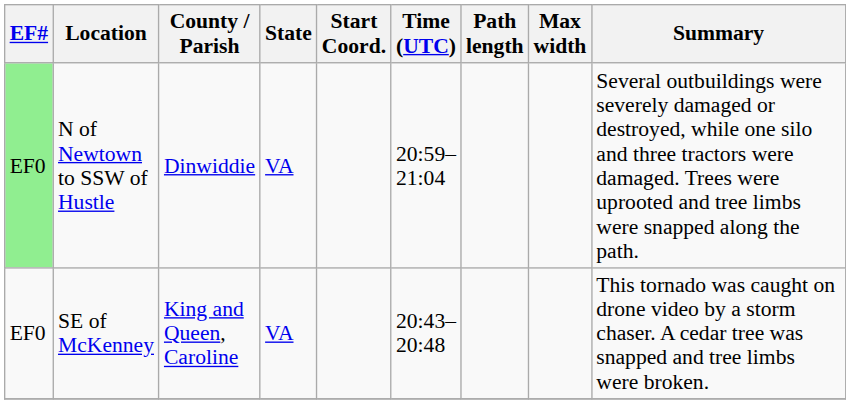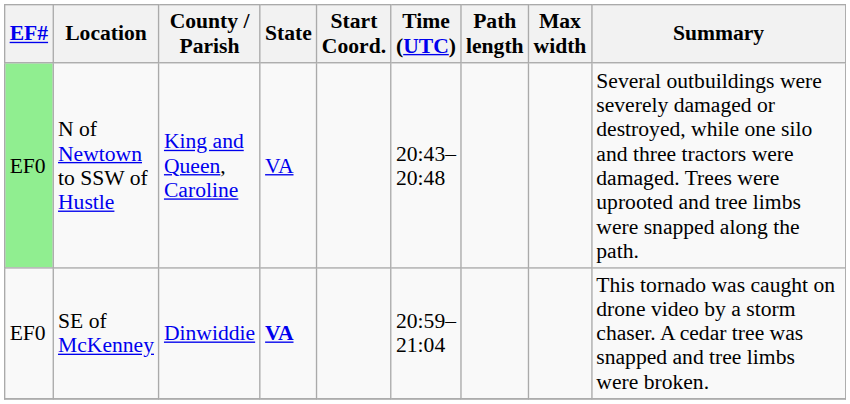(210, 165) Dinwiddie -> (204, 165) King and Queen, Caroline
(426, 165) 20:59–21:04 -> (426, 165) 20:43–20:48
(204, 333) King and Queen, Caroline -> (210, 333) Dinwiddie
(279, 333) normal -> (279, 333) bold
(426, 333) 20:43–20:48 -> (426, 333) 20:59–21:04
